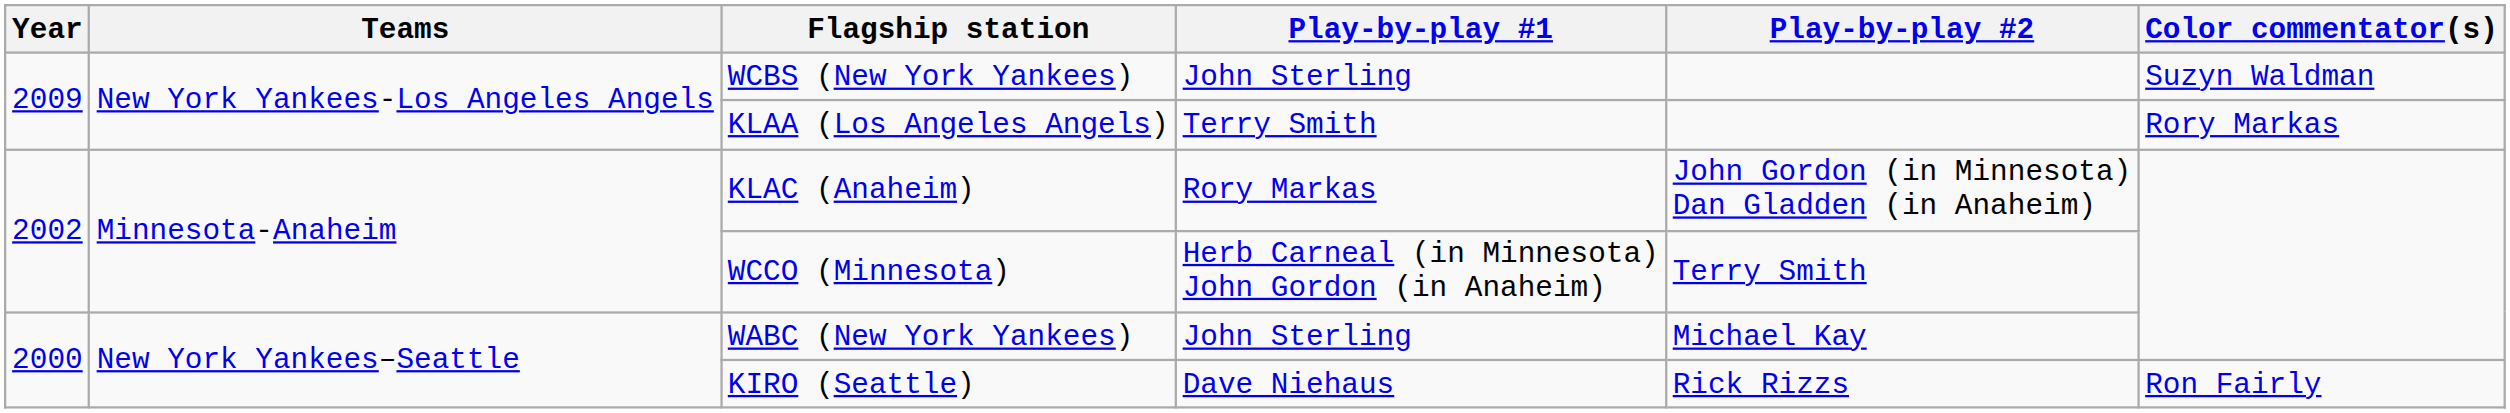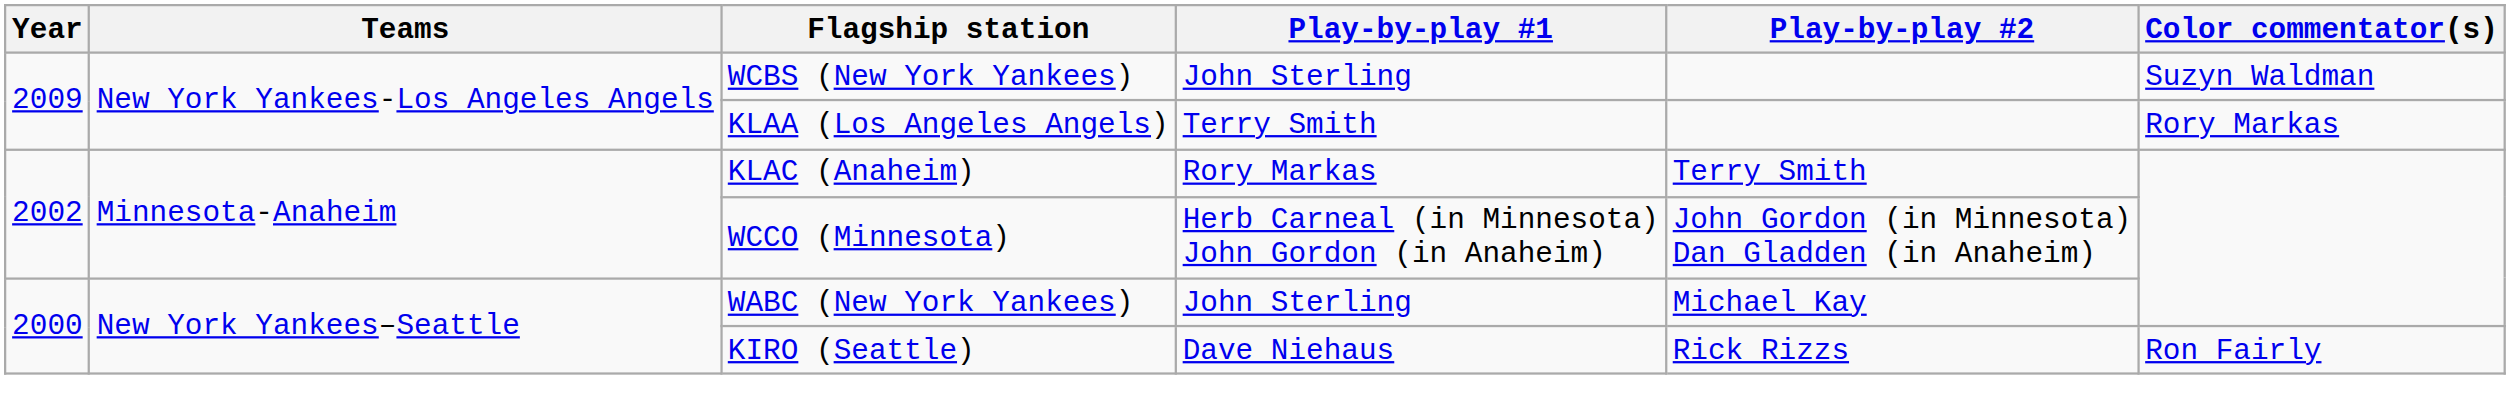(1902, 190) John Gordon (in Minnesota) Dan Gladden (in Anaheim) -> (1770, 173) Terry Smith
(1770, 271) Terry Smith -> (1902, 238) John Gordon (in Minnesota) Dan Gladden (in Anaheim)
